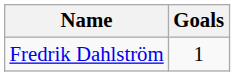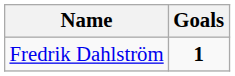(199, 53) normal -> (199, 53) bold
